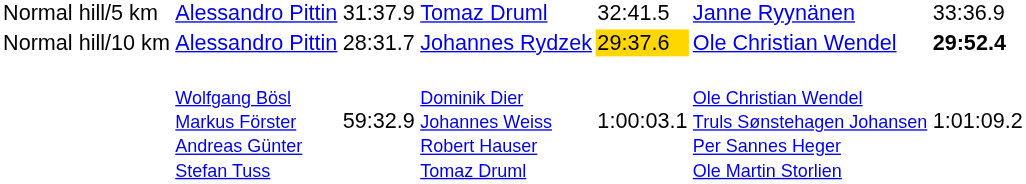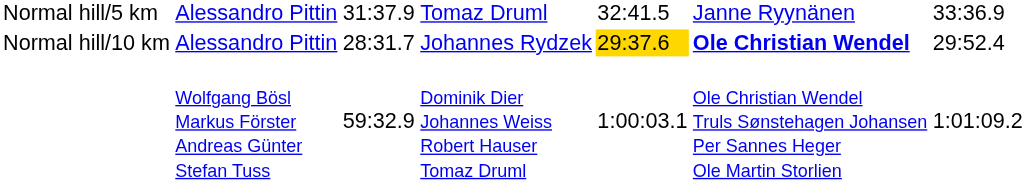(795, 42) normal -> (801, 42) bold
(969, 42) bold -> (969, 42) normal
